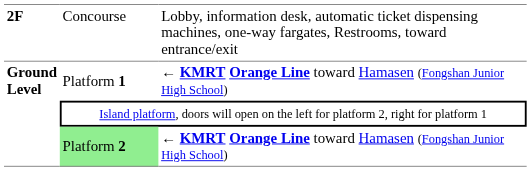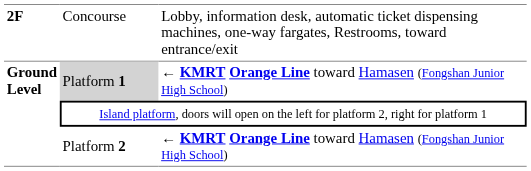(94, 81) no background -> (94, 81) lightgrey background
(94, 146) lightgreen background -> (94, 146) no background
